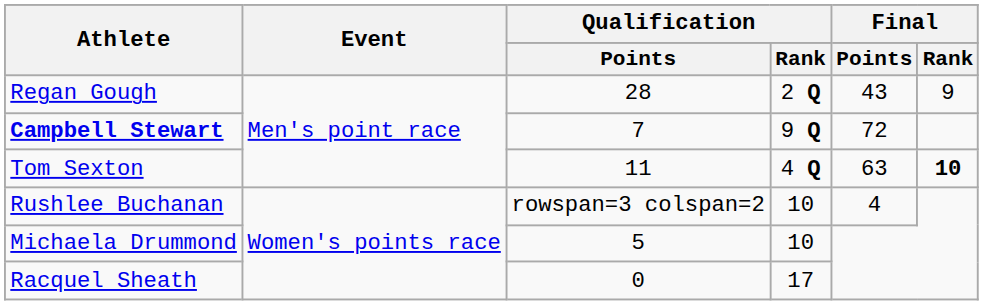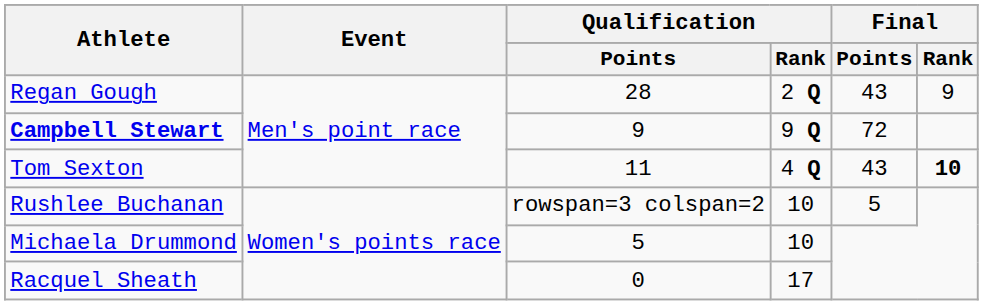(638, 131) 7 -> (638, 131) 9
(874, 168) 63 -> (874, 168) 43
(874, 206) 4 -> (874, 206) 5
